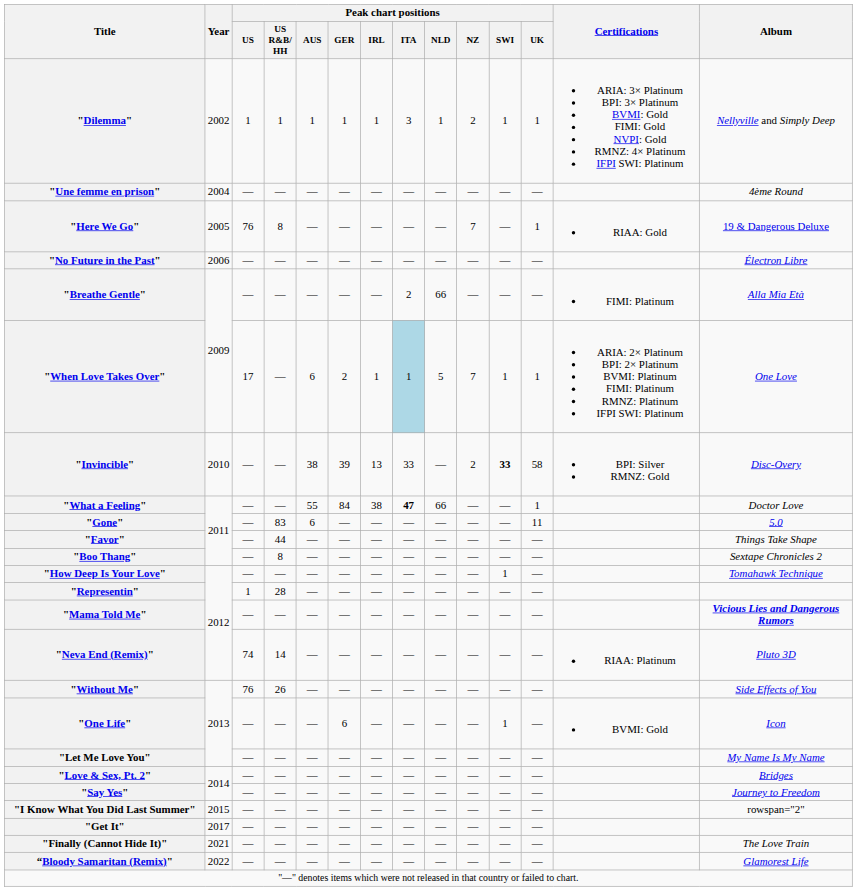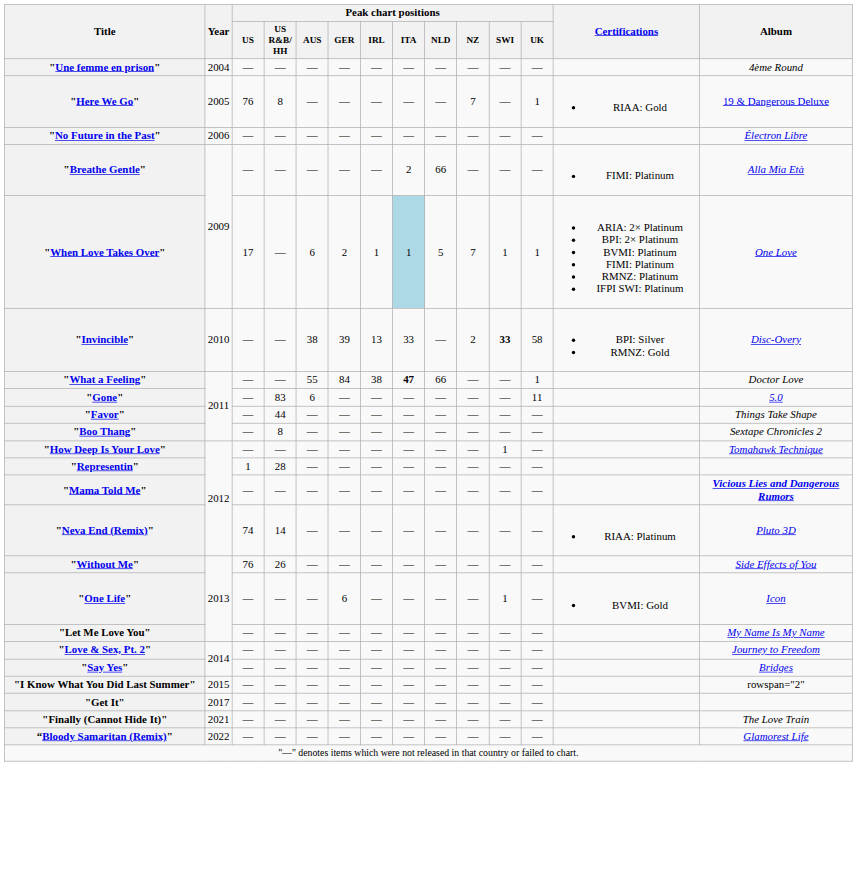- row: (105, 121)
(776, 775) Bridges -> (776, 650) Journey to Freedom
(776, 792) Journey to Freedom -> (776, 667) Bridges
